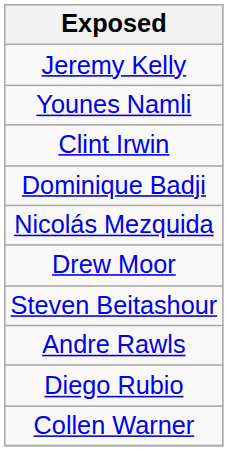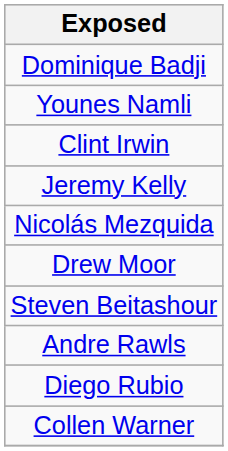(114, 64) Jeremy Kelly -> (114, 64) Dominique Badji
(114, 184) Dominique Badji -> (114, 184) Jeremy Kelly
